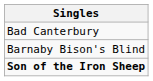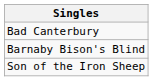(76, 67) bold -> (76, 67) normal
